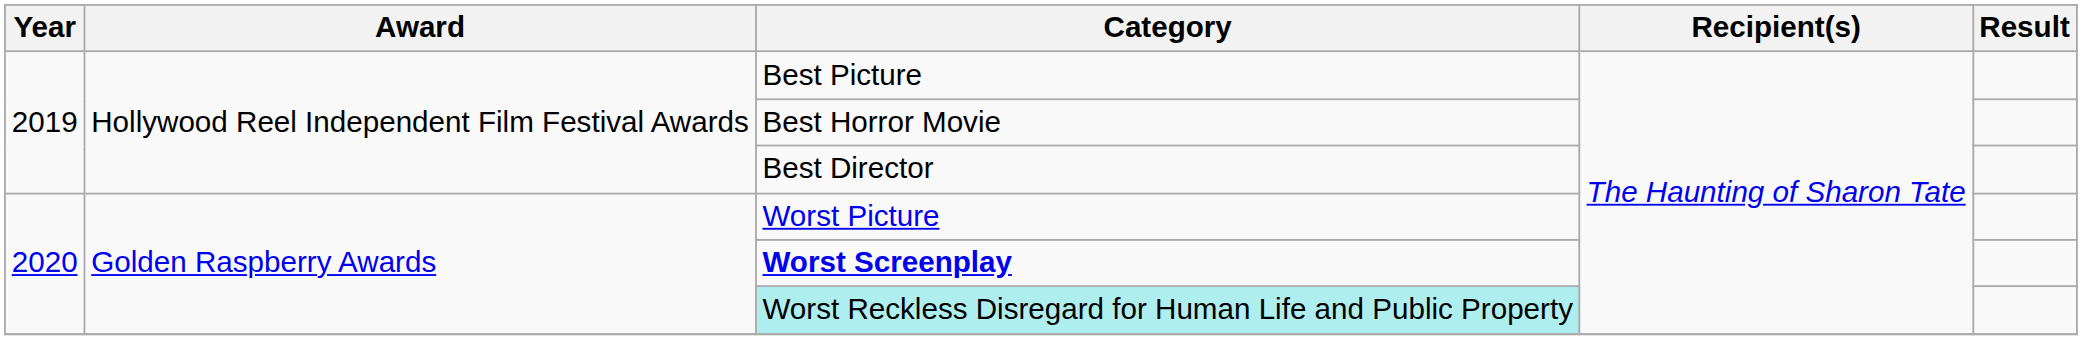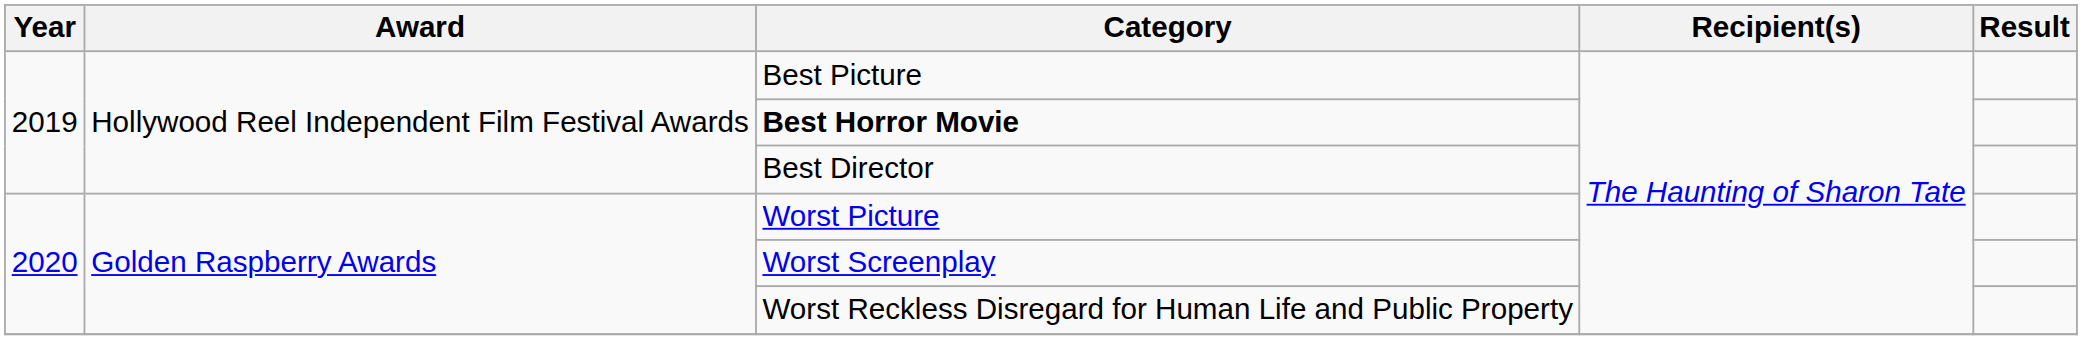(882, 121) normal -> (891, 121) bold
(887, 262) bold -> (879, 262) normal
(1168, 309) paleturquoise background -> (1168, 309) no background
